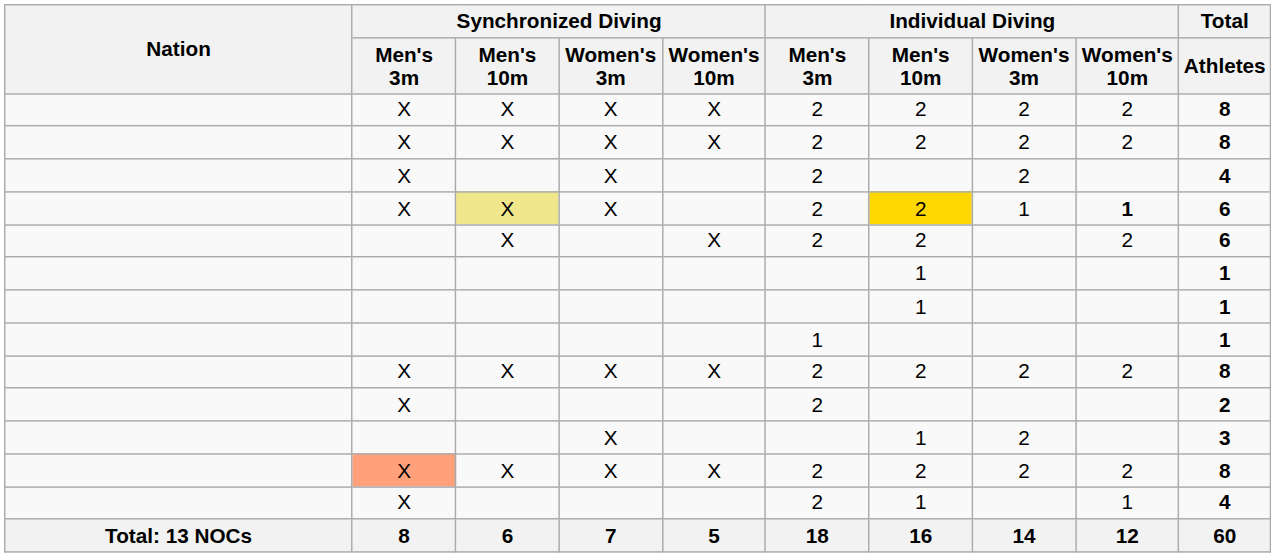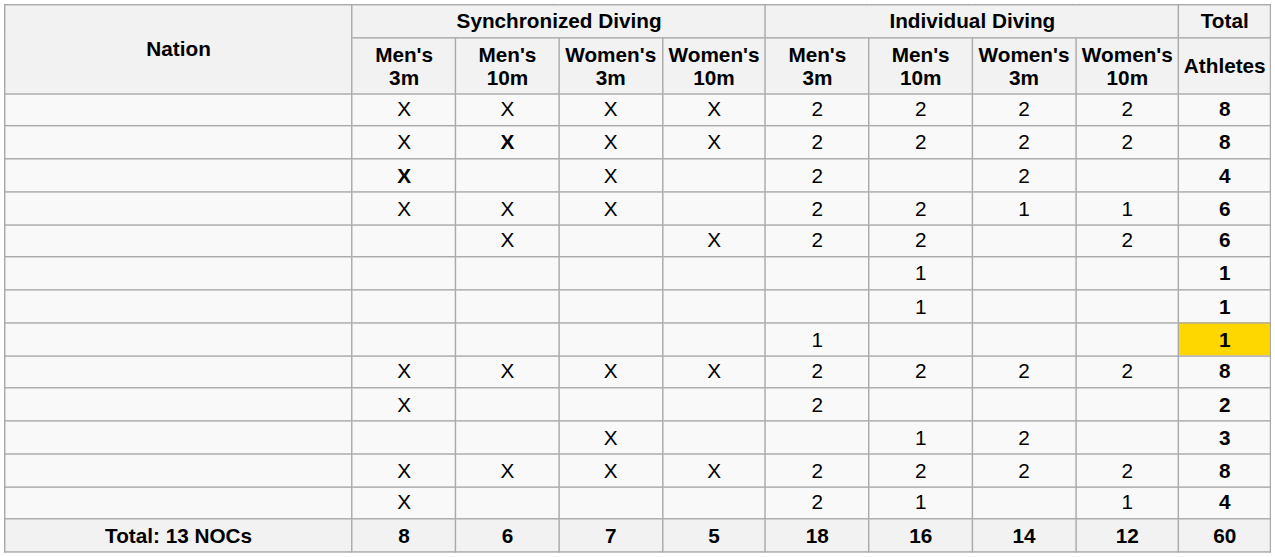(507, 143) normal -> (507, 143) bold
(404, 176) normal -> (404, 176) bold
(507, 208) khaki background -> (507, 208) no background
(921, 208) gold background -> (921, 208) no background
(1127, 208) bold -> (1127, 208) normal
(1225, 339) no background -> (1225, 339) gold background
(404, 470) lightsalmon background -> (404, 470) no background
